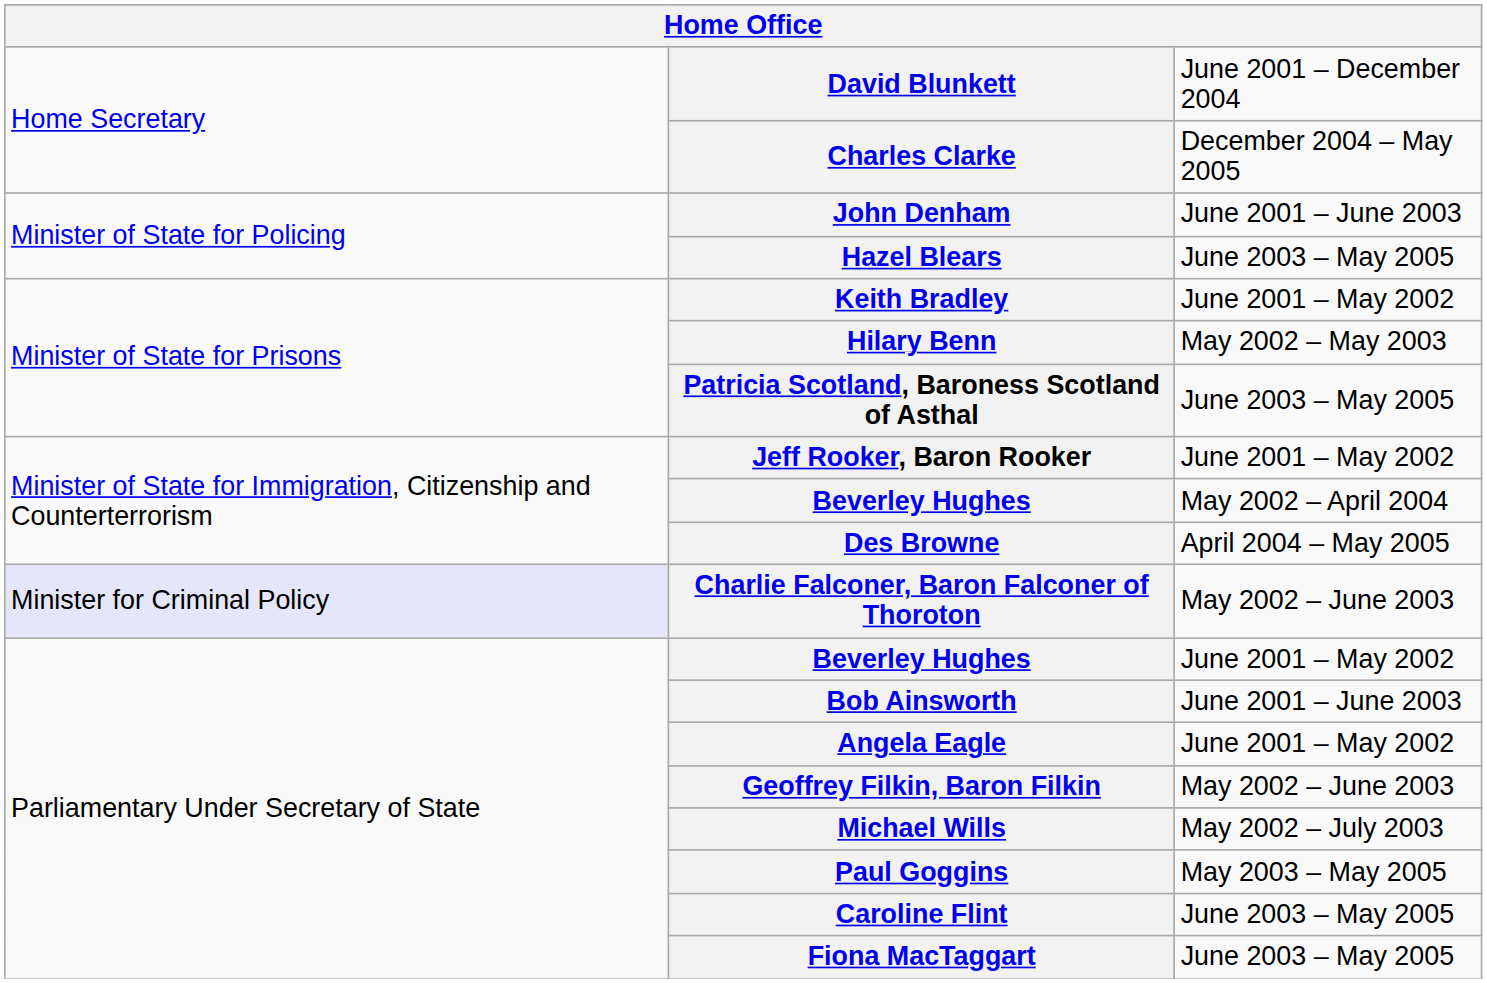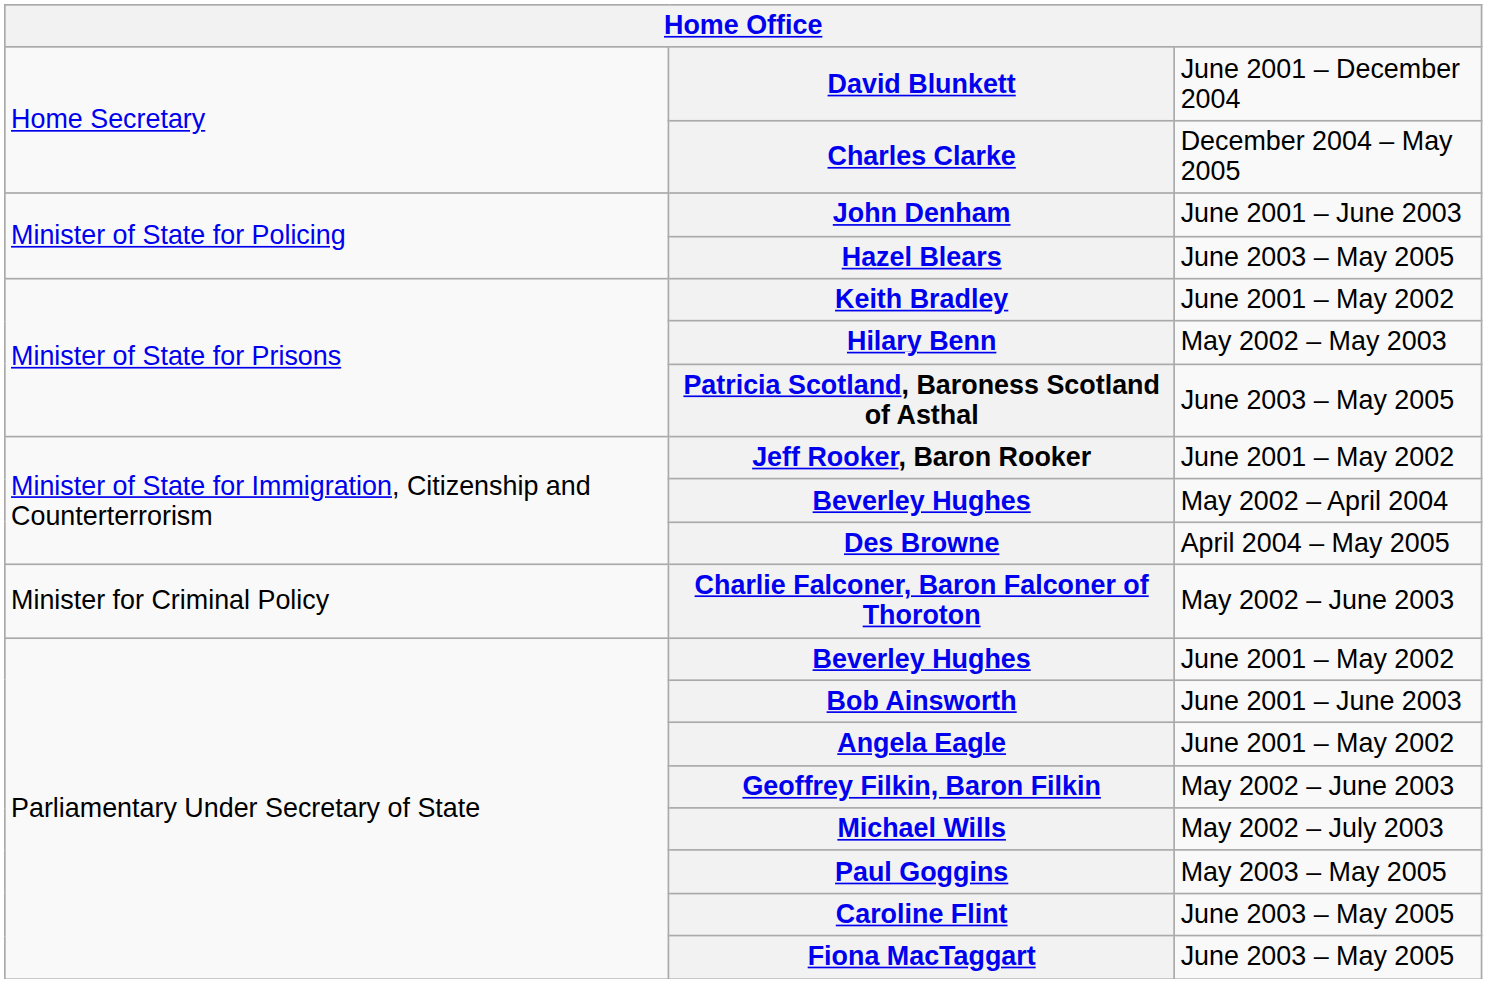(170, 600) lavender background -> (170, 600) no background
